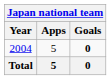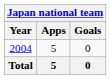(88, 48) bold -> (88, 48) normal
